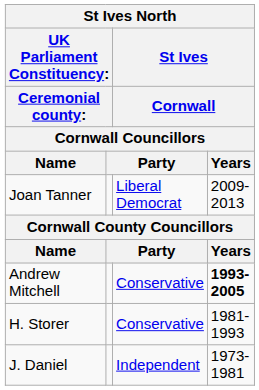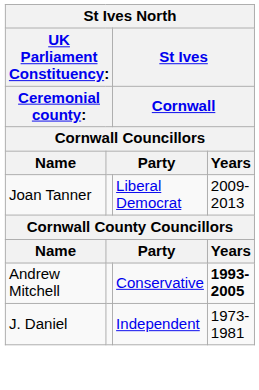- row: (39, 324)
